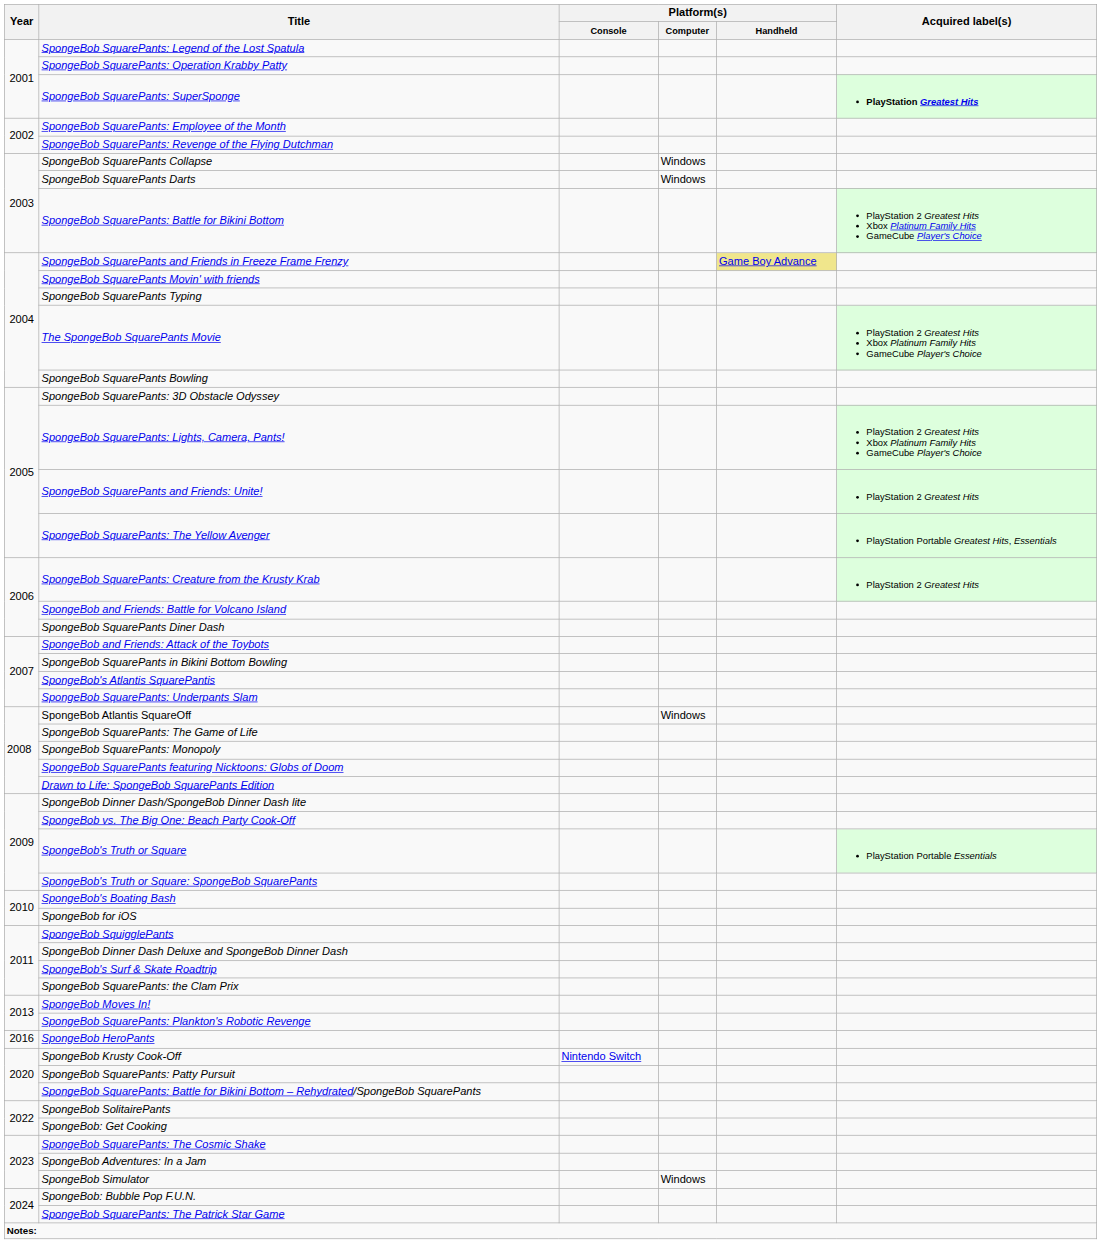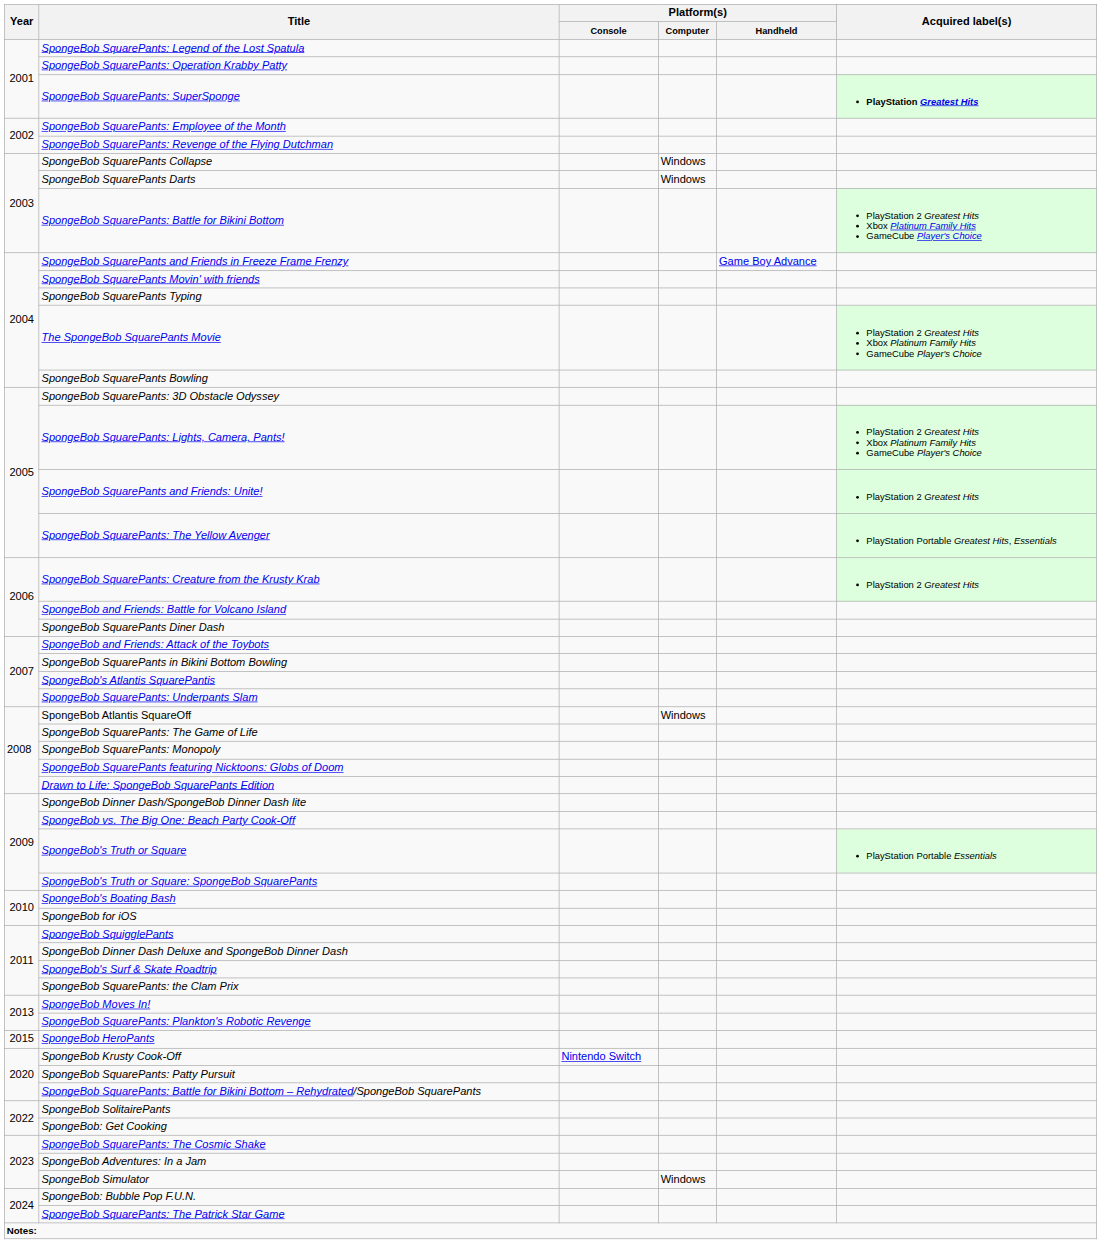(768, 261) khaki background -> (768, 261) no background
(22, 1039) 2016 -> (22, 1039) 2015
